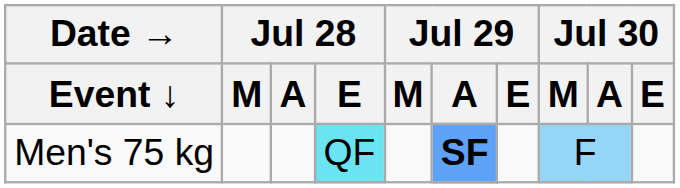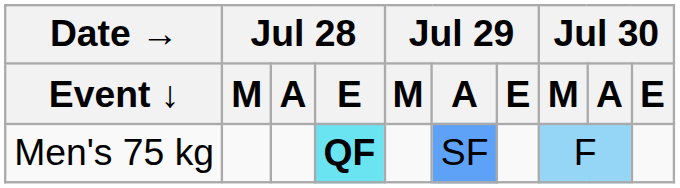(349, 152) normal -> (349, 152) bold
(465, 152) bold -> (465, 152) normal
